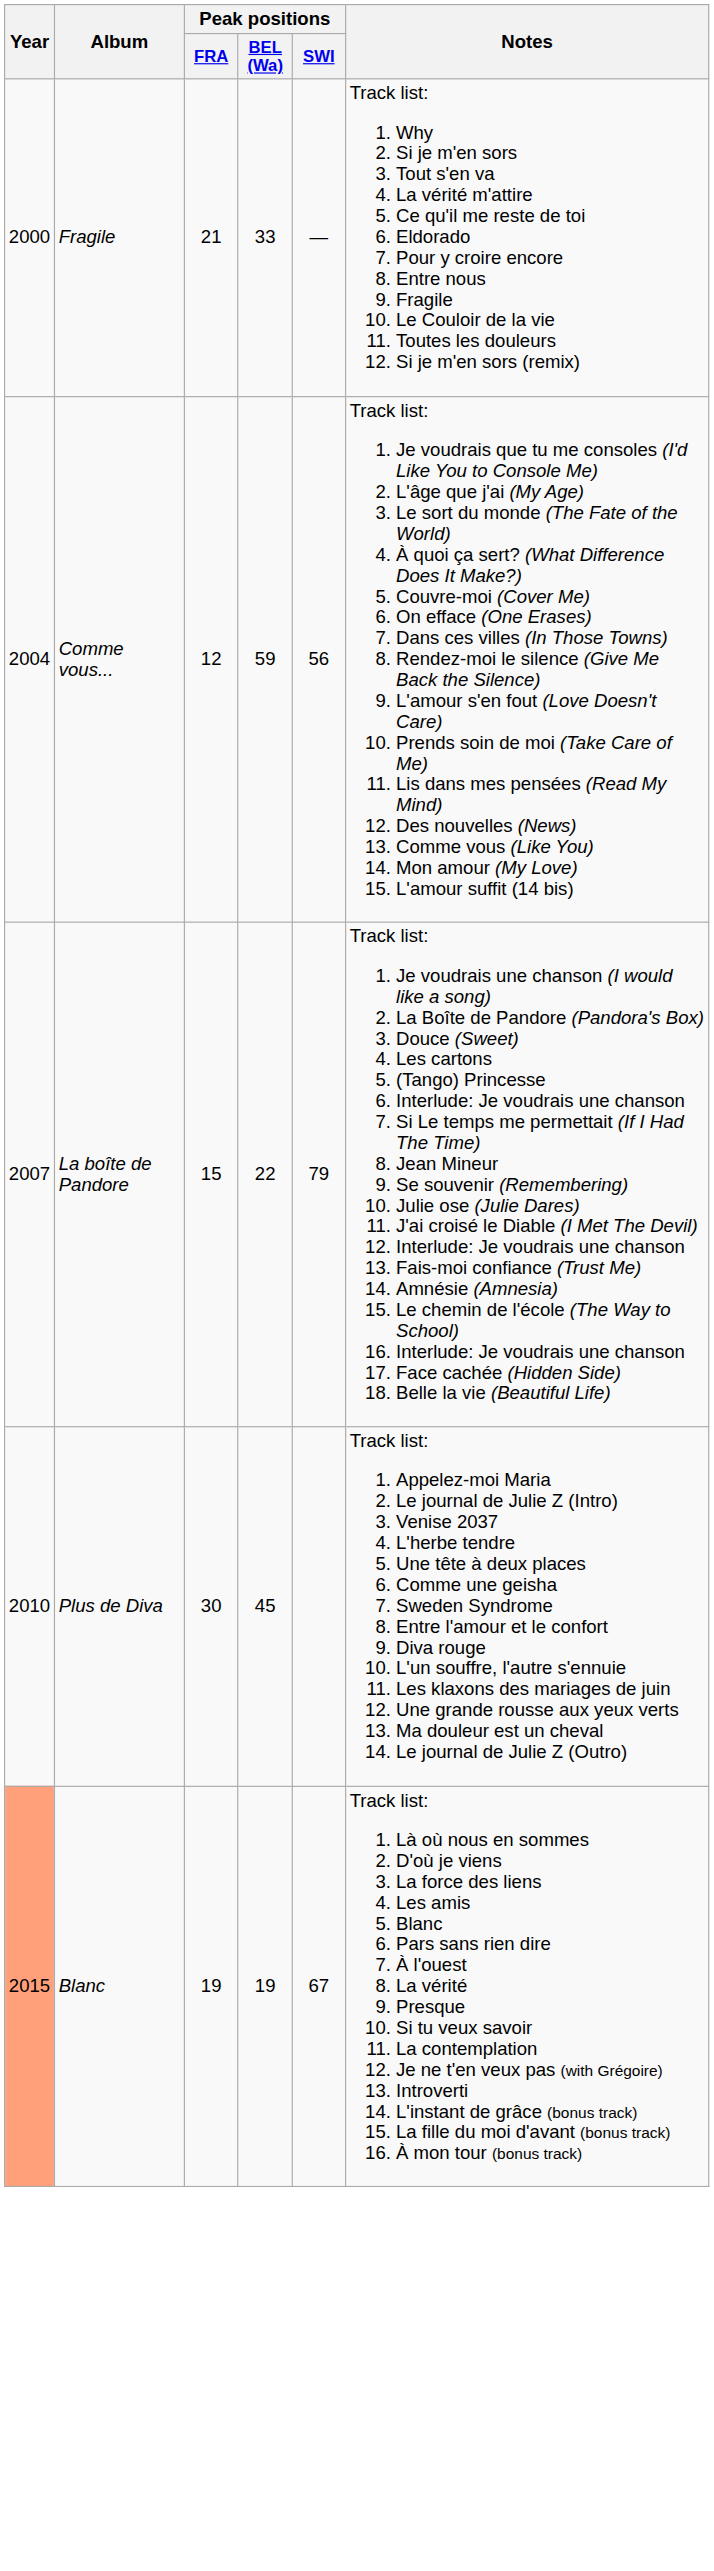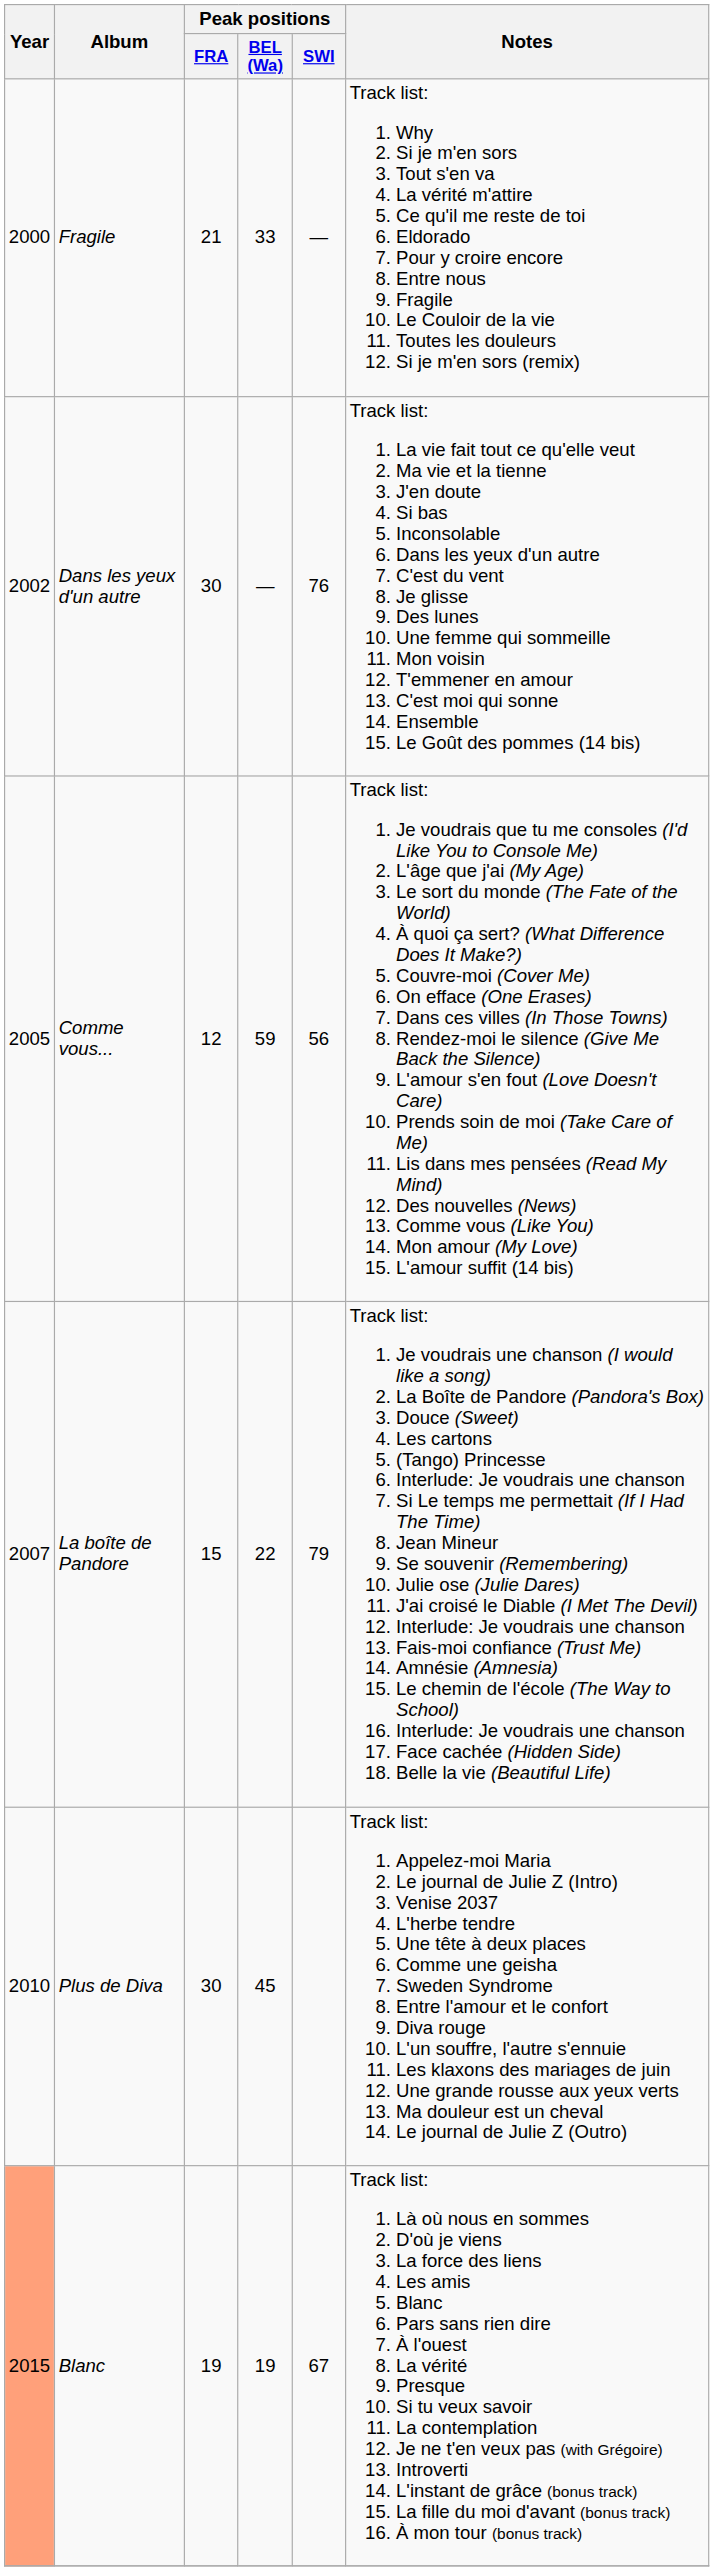+ row: (117, 585)
(30, 658) 2004 -> (30, 1038) 2005
